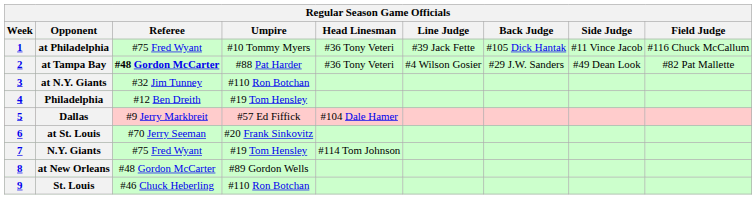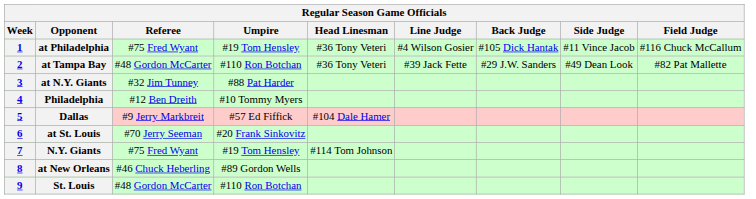(269, 47) #10 Tommy Myers -> (261, 47) #19 Tom Hensley
(443, 47) #39 Jack Fette -> (435, 47) #4 Wilson Gosier
(167, 64) bold -> (163, 64) normal
(269, 64) #88 Pat Harder -> (261, 64) #110 Ron Botchan
(443, 64) #4 Wilson Gosier -> (435, 64) #39 Jack Fette
(269, 82) #110 Ron Botchan -> (261, 82) #88 Pat Harder
(269, 99) #19 Tom Hensley -> (261, 99) #10 Tommy Myers
(167, 168) #48 Gordon McCarter -> (163, 168) #46 Chuck Heberling
(167, 185) #46 Chuck Heberling -> (163, 185) #48 Gordon McCarter
